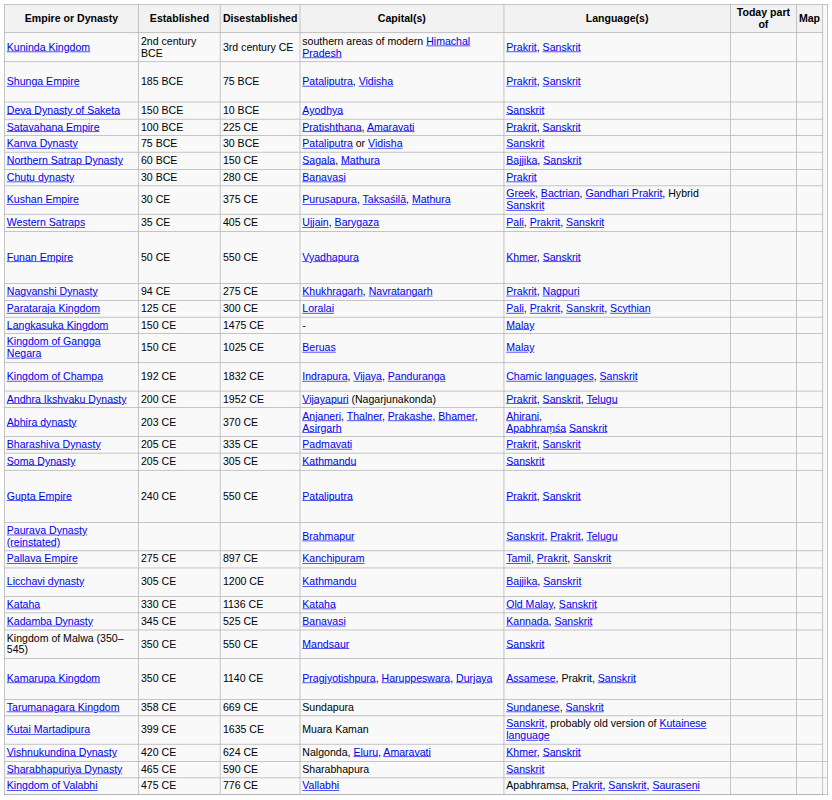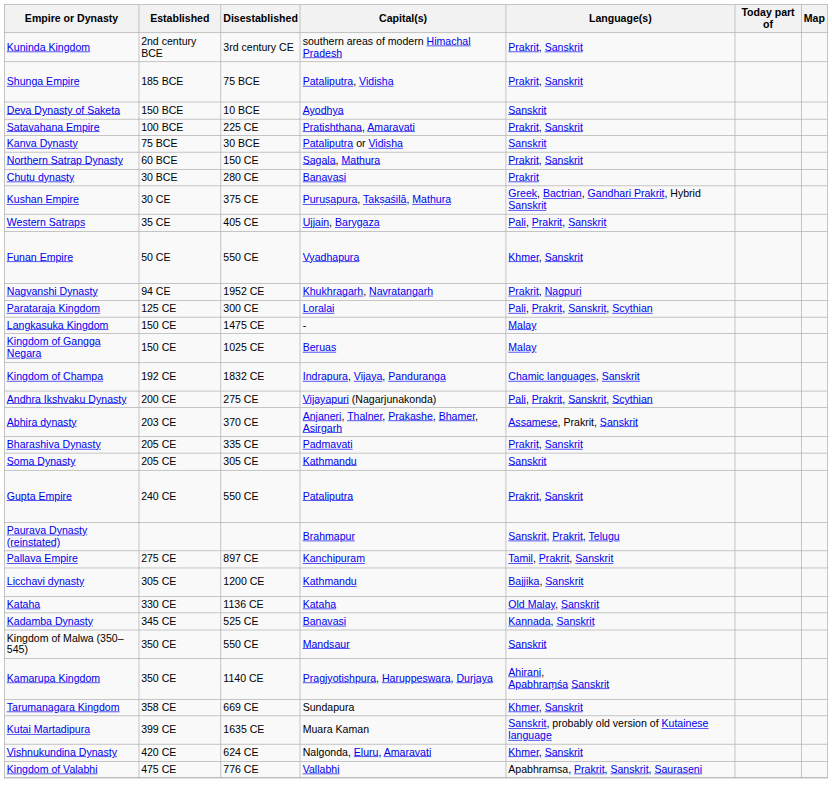(544, 160) Bajjika, Sanskrit -> (546, 160) Prakrit, Sanskrit
(241, 292) 275 CE -> (244, 292) 1952 CE
(243, 399) 1952 CE -> (241, 399) 275 CE
(562, 399) Prakrit, Sanskrit, Telugu -> (581, 399) Pali, Prakrit, Sanskrit, Scythian
(557, 422) Ahirani, Apabhraṃśa Sanskrit -> (573, 422) Assamese, Prakrit, Sanskrit
(571, 678) Assamese, Prakrit, Sanskrit -> (559, 678) Ahirani, Apabhraṃśa Sanskrit
(555, 707) Sundanese, Sanskrit -> (546, 707) Khmer, Sanskrit
- row: (65, 769)
